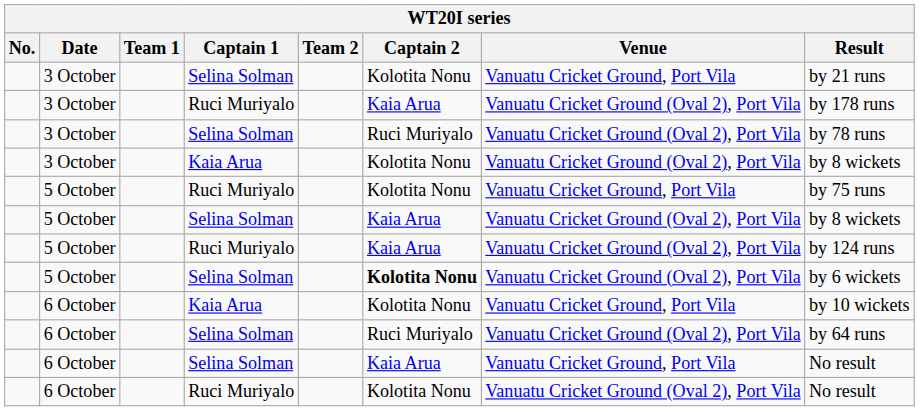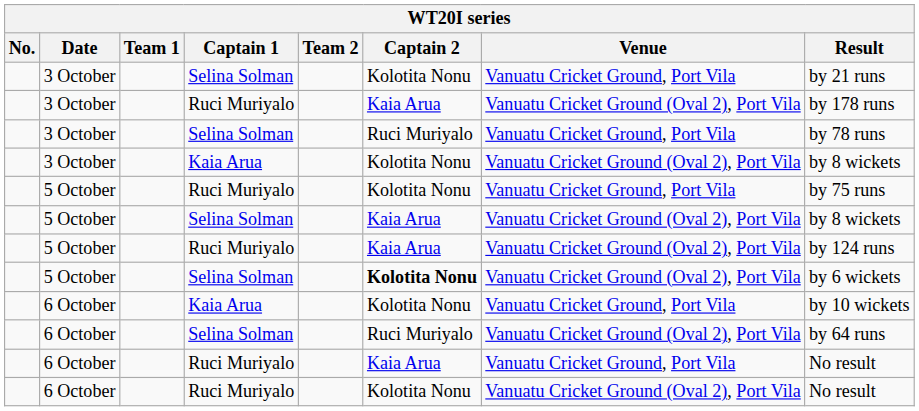(643, 133) Vanuatu Cricket Ground (Oval 2), Port Vila -> (610, 133) Vanuatu Cricket Ground, Port Vila
(241, 362) Selina Solman -> (241, 362) Ruci Muriyalo
